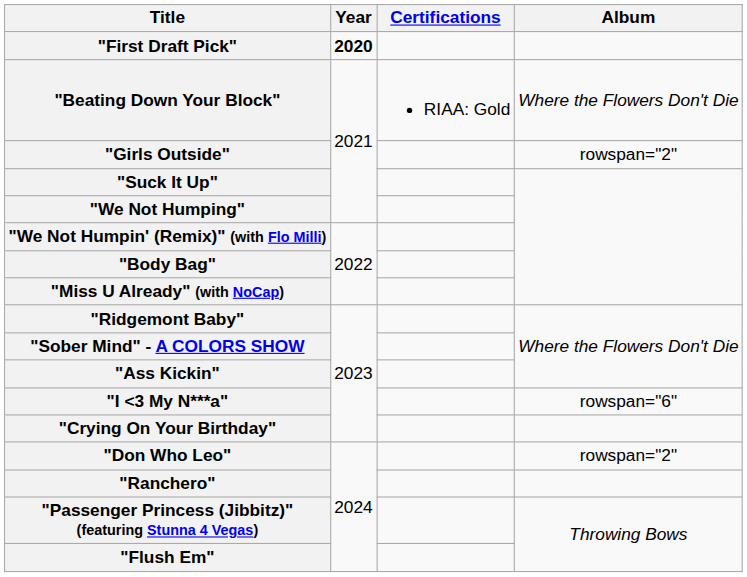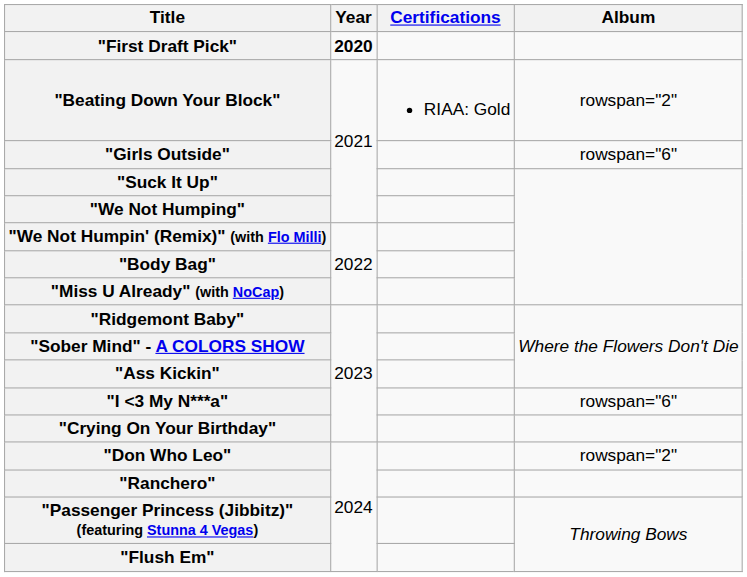(628, 100) Where the Flowers Don't Die -> (628, 100) rowspan="2"
(628, 154) rowspan="2" -> (628, 154) rowspan="6"
